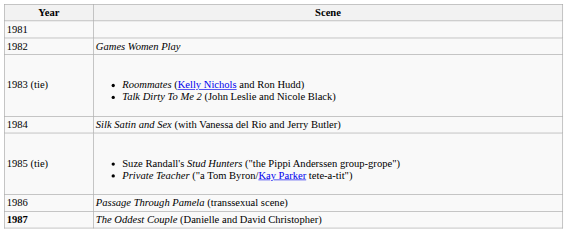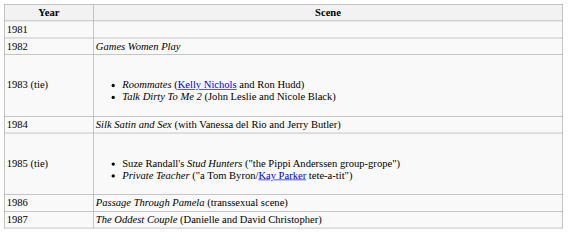(17, 219) bold -> (17, 219) normal
